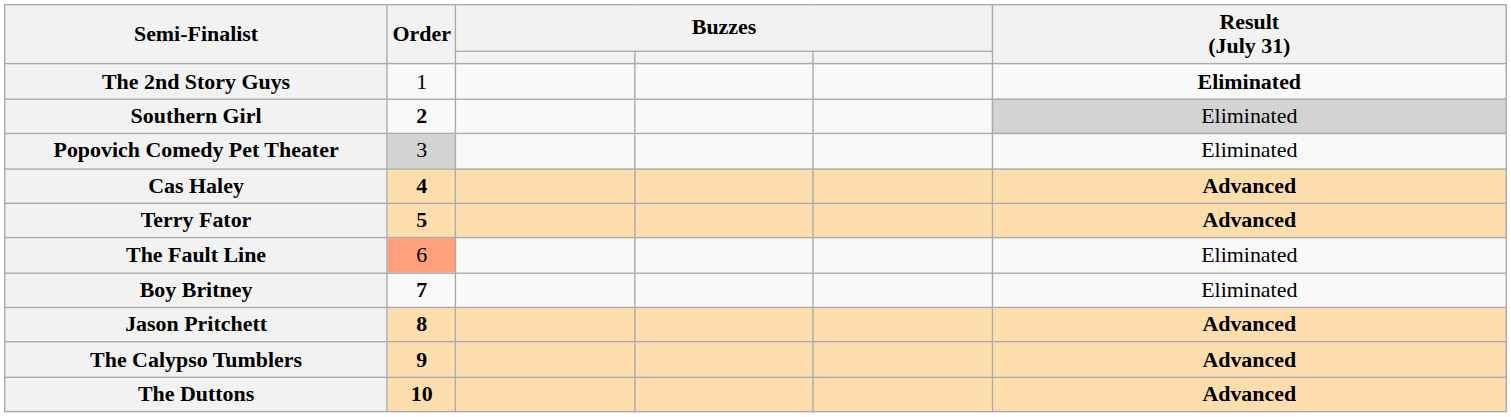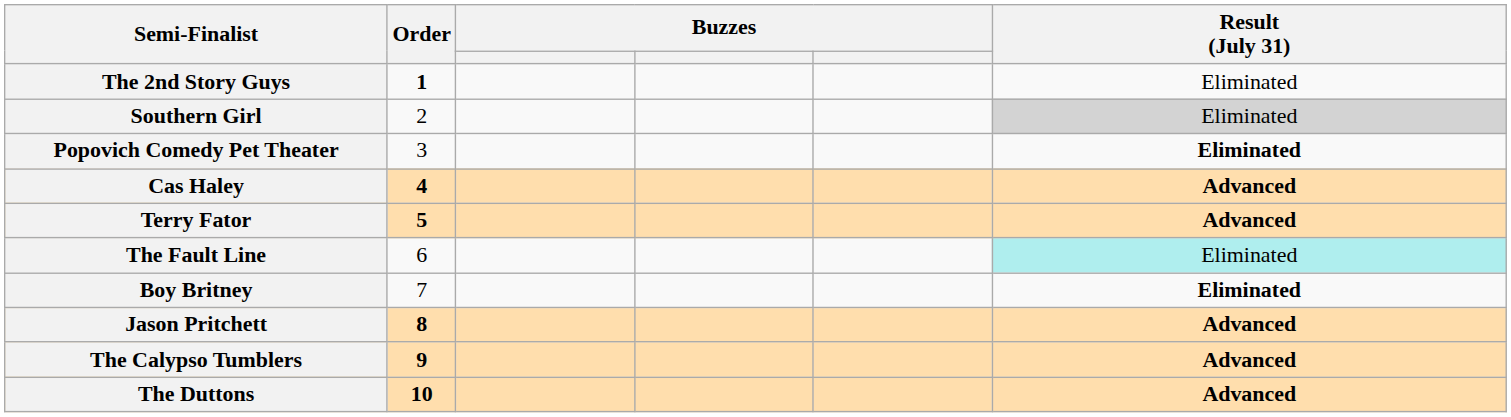(422, 81) normal -> (422, 81) bold
(1249, 81) bold -> (1249, 81) normal
(422, 116) bold -> (422, 116) normal
(422, 150) lightgrey background -> (422, 150) no background
(1249, 150) normal -> (1249, 150) bold
(422, 255) lightsalmon background -> (422, 255) no background
(1249, 255) no background -> (1249, 255) paleturquoise background
(422, 289) bold -> (422, 289) normal
(1249, 289) normal -> (1249, 289) bold
